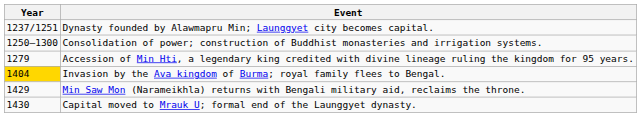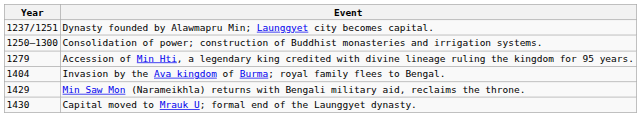(18, 74) gold background -> (18, 74) no background
